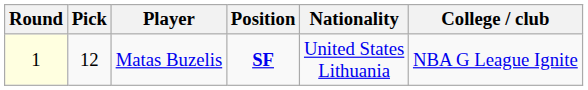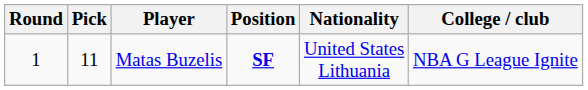(36, 59) lightyellow background -> (36, 59) no background
(89, 59) 12 -> (89, 59) 11
